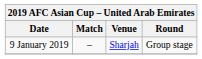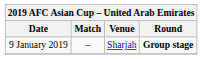(169, 45) normal -> (168, 45) bold
